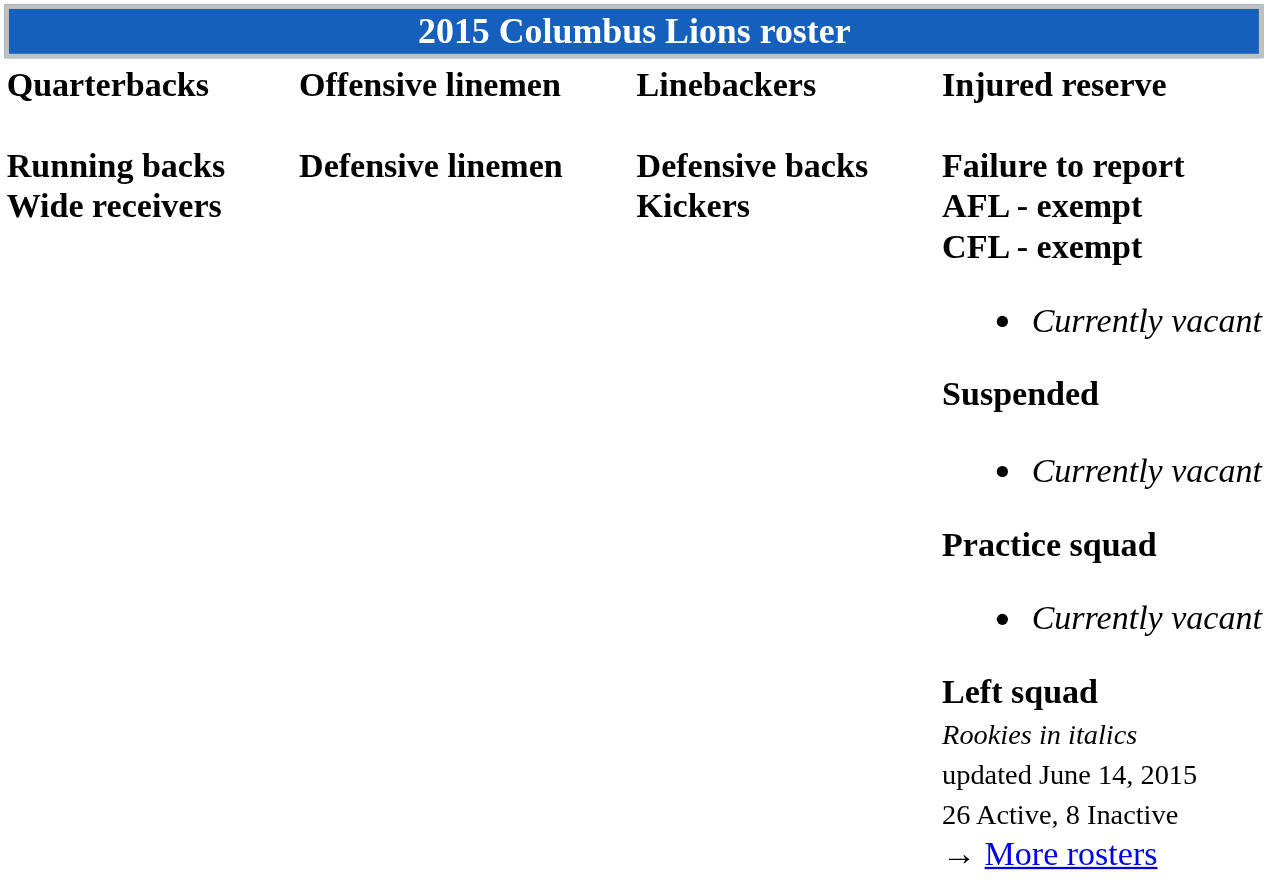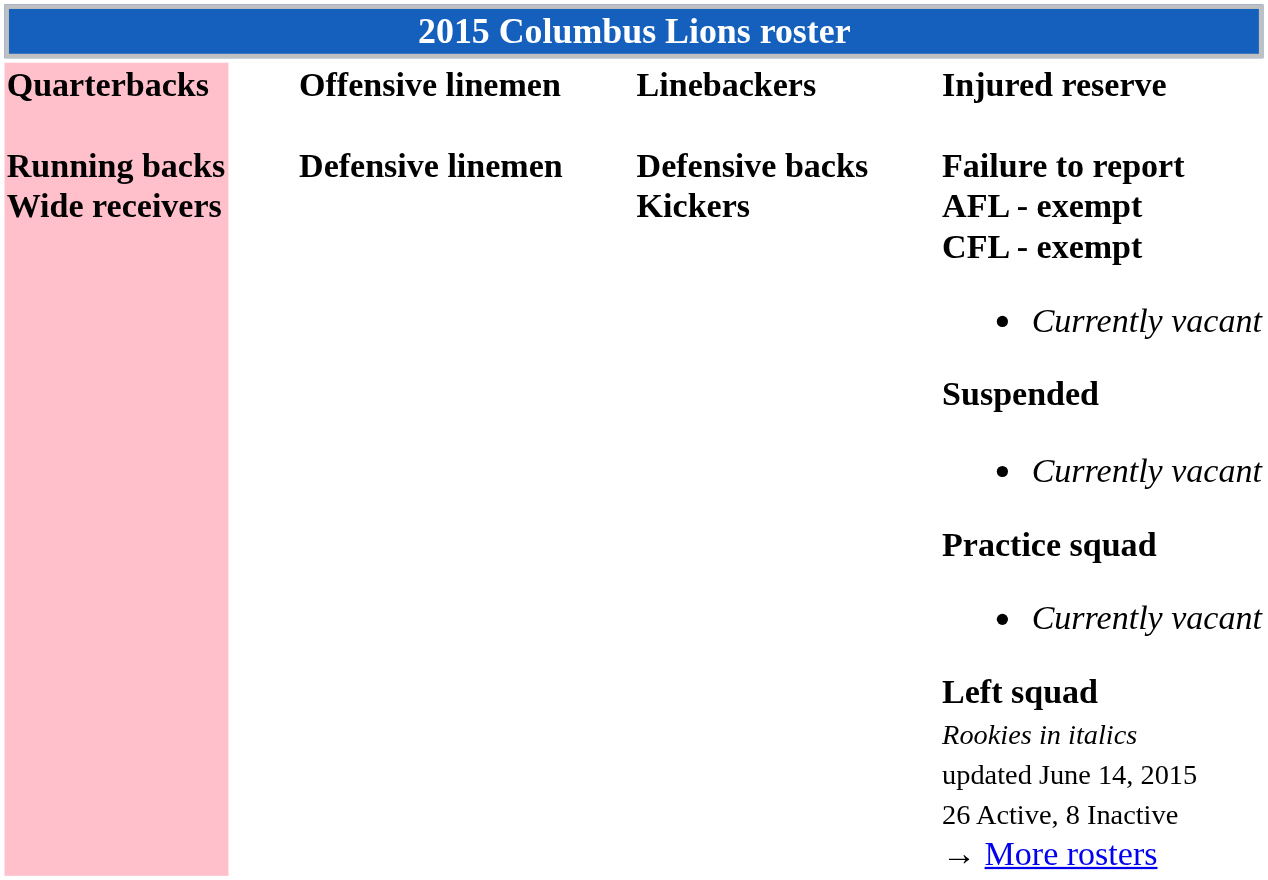(116, 144) no background -> (116, 144) pink background
